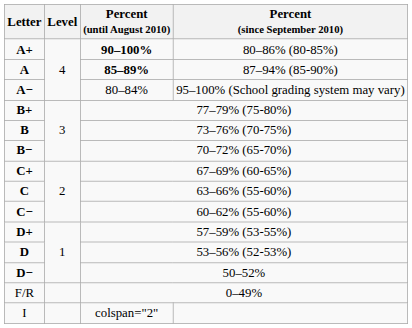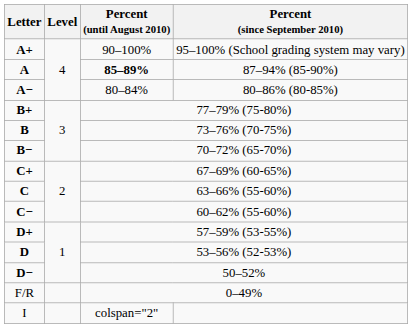(127, 49) bold -> (127, 49) normal
(290, 49) 80–86% (80-85%) -> (290, 49) 95–100% (School grading system may vary)
(290, 89) 95–100% (School grading system may vary) -> (290, 89) 80–86% (80-85%)
